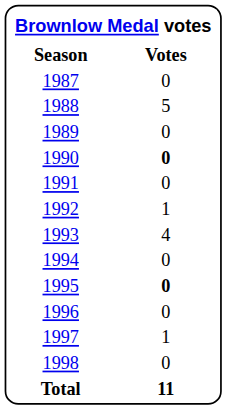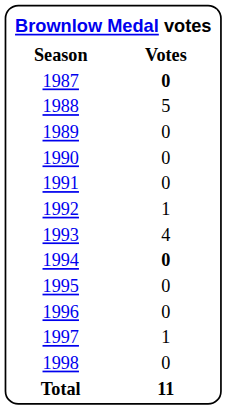(166, 81) normal -> (166, 81) bold
(166, 158) bold -> (166, 158) normal
(166, 260) normal -> (166, 260) bold
(166, 286) bold -> (166, 286) normal
